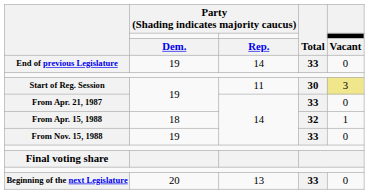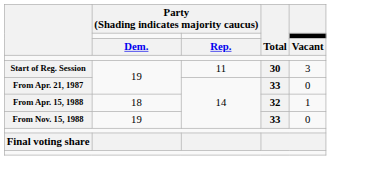- row: (67, 64)
(346, 85) khaki background -> (308, 68) no background
- row: (67, 180)
